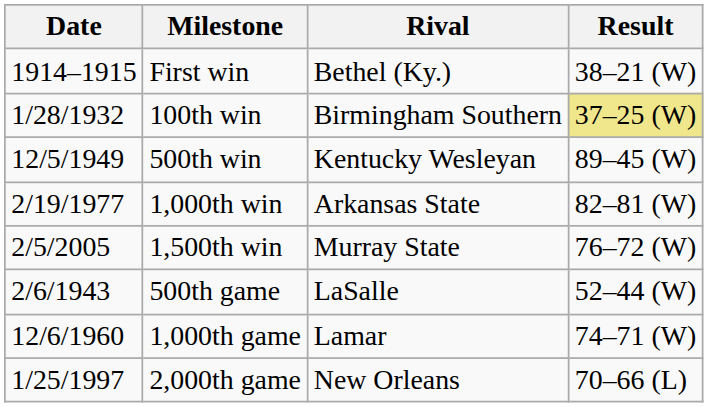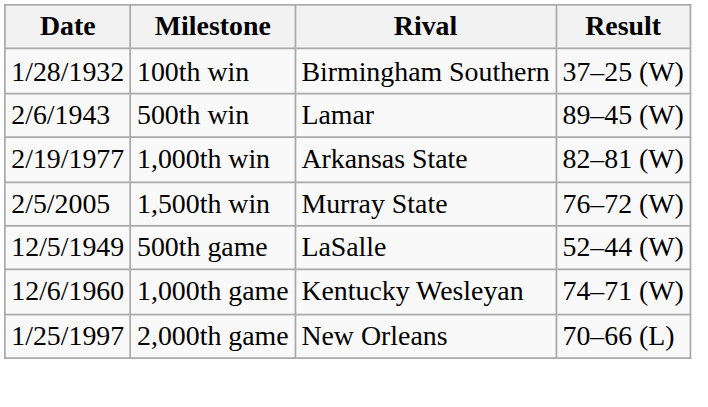- row: (199, 70)
(636, 114) khaki background -> (623, 70) no background
(68, 159) 12/5/1949 -> (61, 114) 2/6/1943
(425, 159) Kentucky Wesleyan -> (338, 114) Lamar
(61, 291) 2/6/1943 -> (68, 247) 12/5/1949
(350, 335) Lamar -> (413, 291) Kentucky Wesleyan
